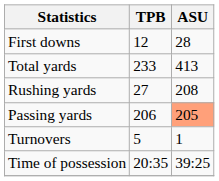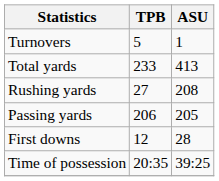rows swapped: (44, 41) <-> (39, 138)
(187, 114) lightsalmon background -> (187, 114) no background
